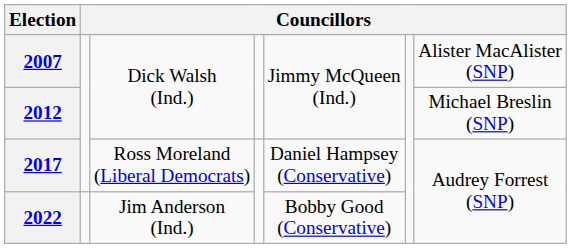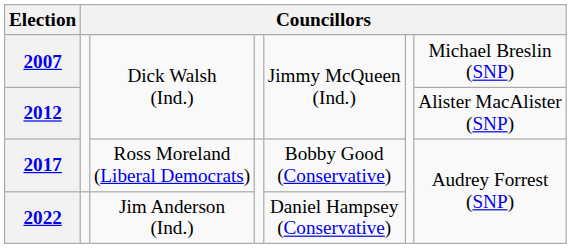(490, 60) Alister MacAlister (SNP) -> (490, 60) Michael Breslin (SNP)
(490, 113) Michael Breslin (SNP) -> (490, 113) Alister MacAlister (SNP)
(334, 165) Daniel Hampsey (Conservative) -> (334, 165) Bobby Good (Conservative)
(334, 217) Bobby Good (Conservative) -> (334, 217) Daniel Hampsey (Conservative)
